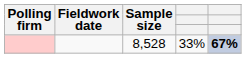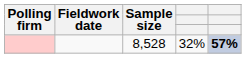(192, 44) 33% -> (192, 44) 32%
(224, 44) 67% -> (224, 44) 57%
